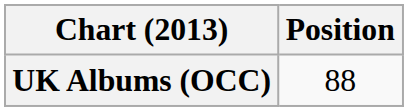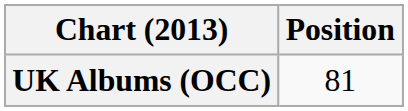(340, 79) 88 -> (340, 79) 81
